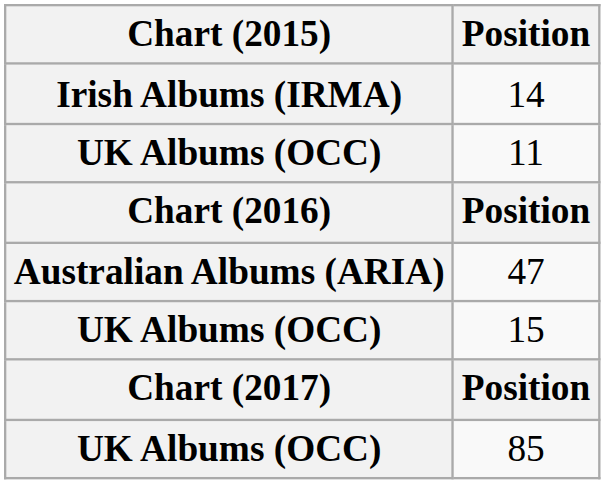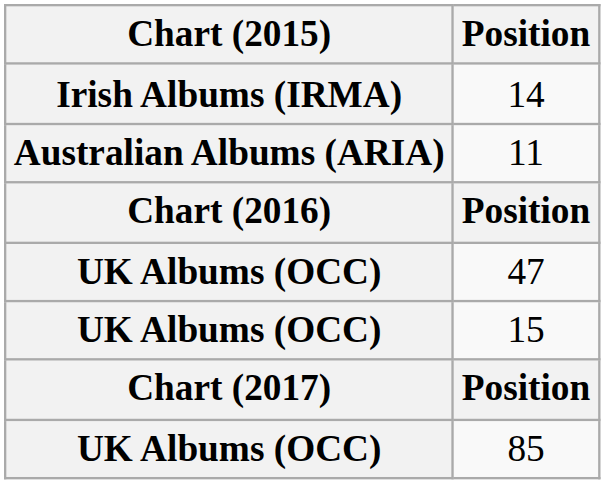(229, 152) UK Albums (OCC) -> (229, 152) Australian Albums (ARIA)
(229, 270) Australian Albums (ARIA) -> (229, 270) UK Albums (OCC)
